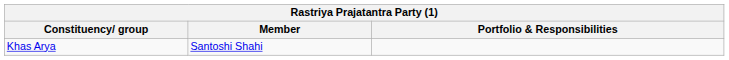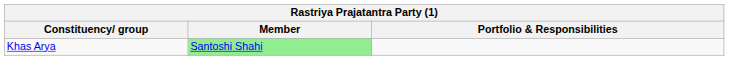(226, 47) no background -> (226, 47) lightgreen background
